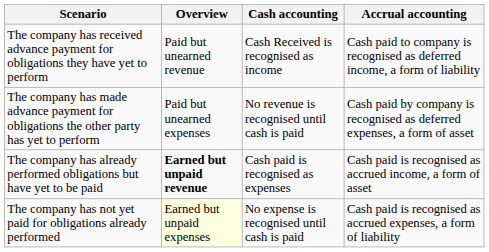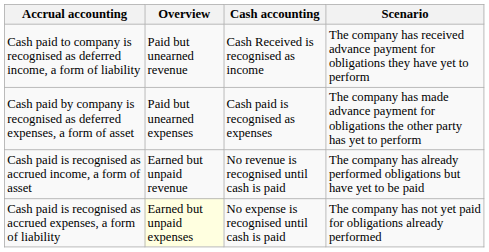columns swapped: (83, 14) <-> (414, 14)
(286, 118) No revenue is recognised until cash is paid -> (261, 118) Cash paid is recognised as expenses
(195, 174) bold -> (175, 174) normal
(279, 174) Cash paid is recognised as expenses -> (267, 174) No revenue is recognised until cash is paid
